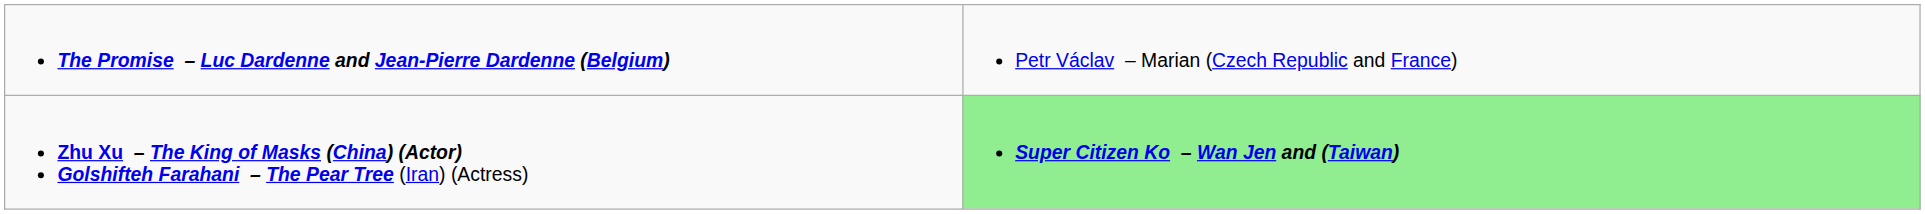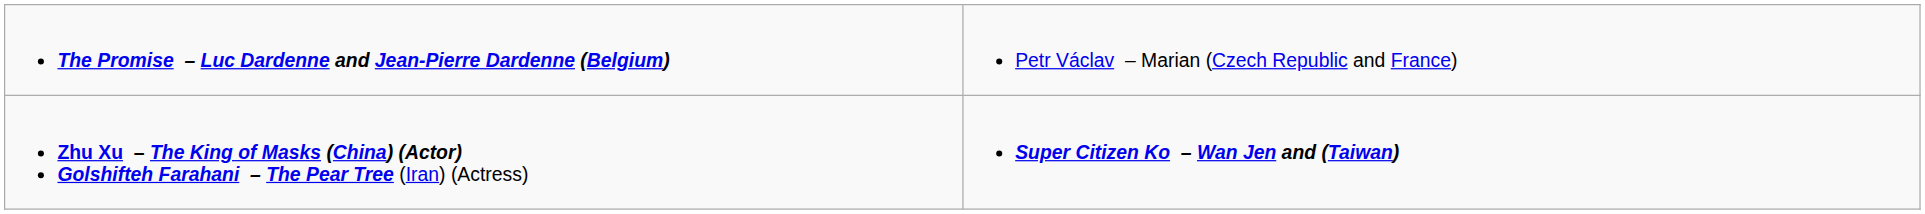(1441, 152) lightgreen background -> (1441, 152) no background
